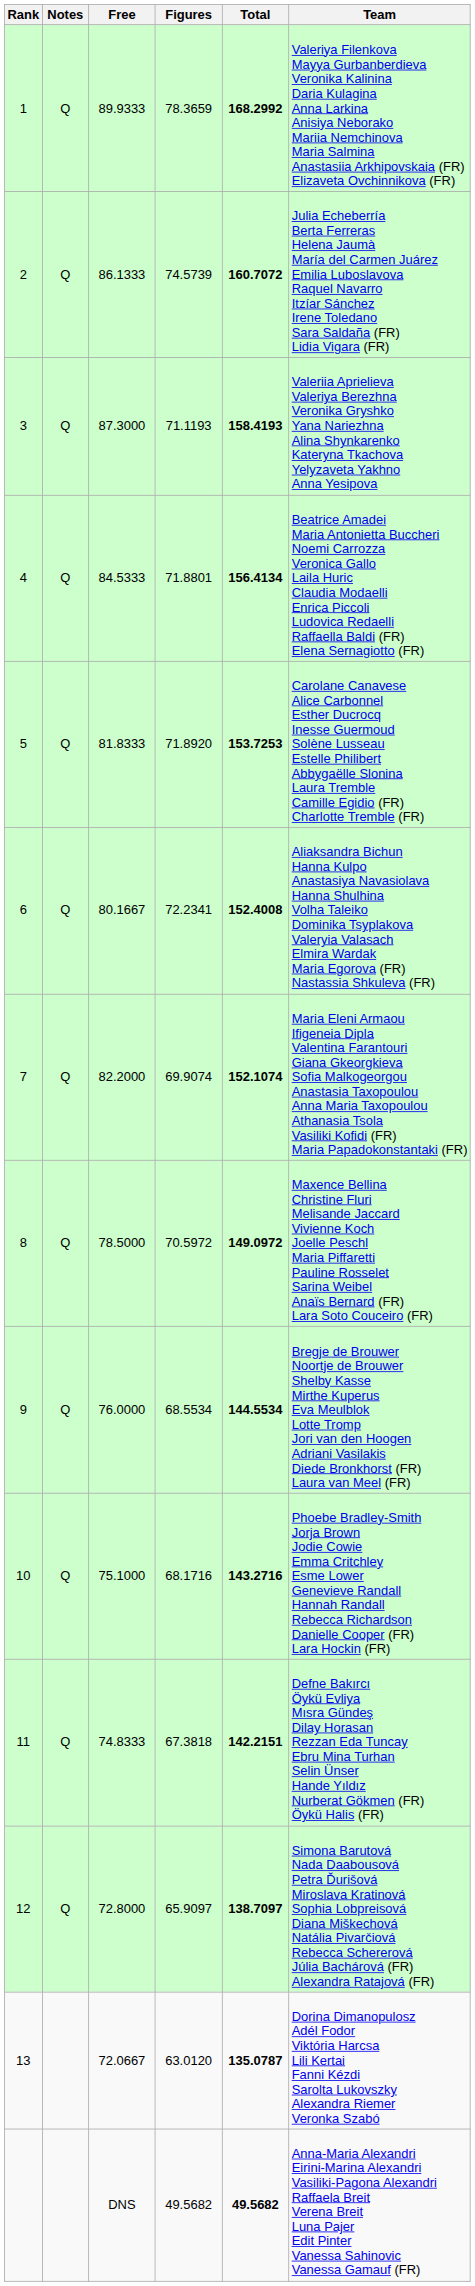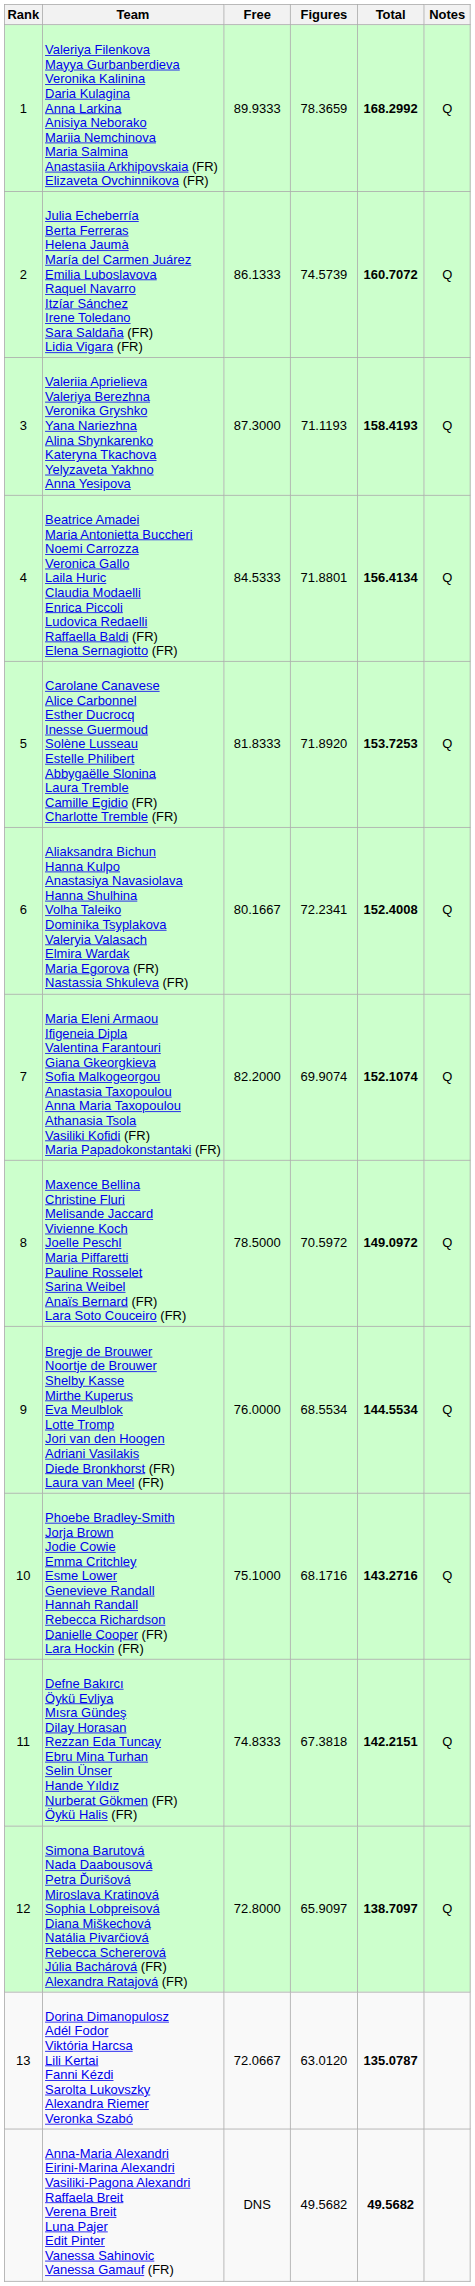columns swapped: (380, 14) <-> (65, 14)
